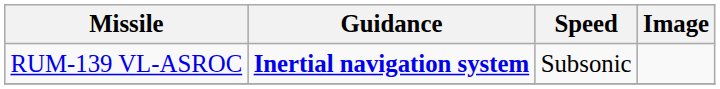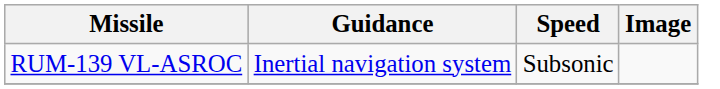(391, 63) bold -> (382, 63) normal
